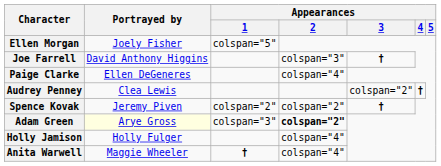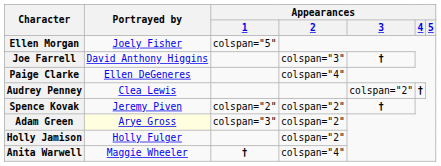(313, 122) bold -> (313, 122) normal
(313, 138) colspan="4" -> (313, 138) colspan="2"
